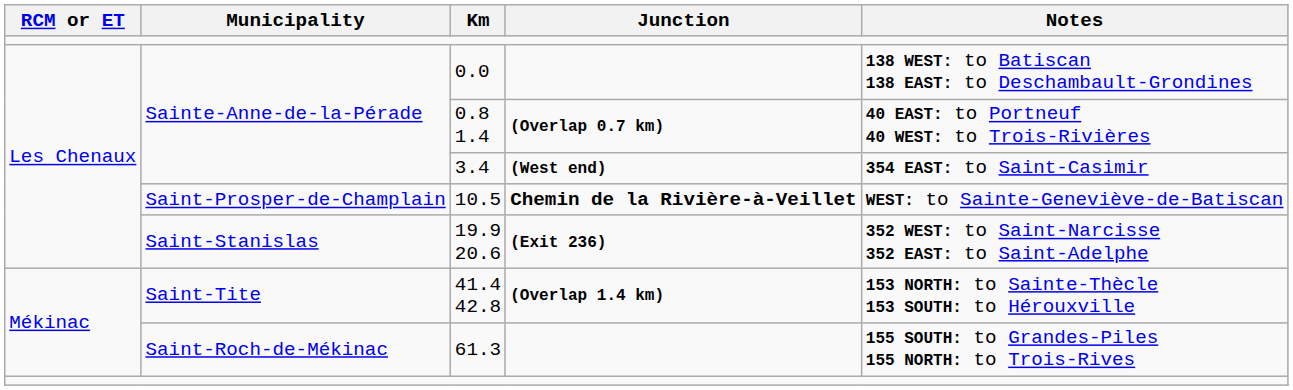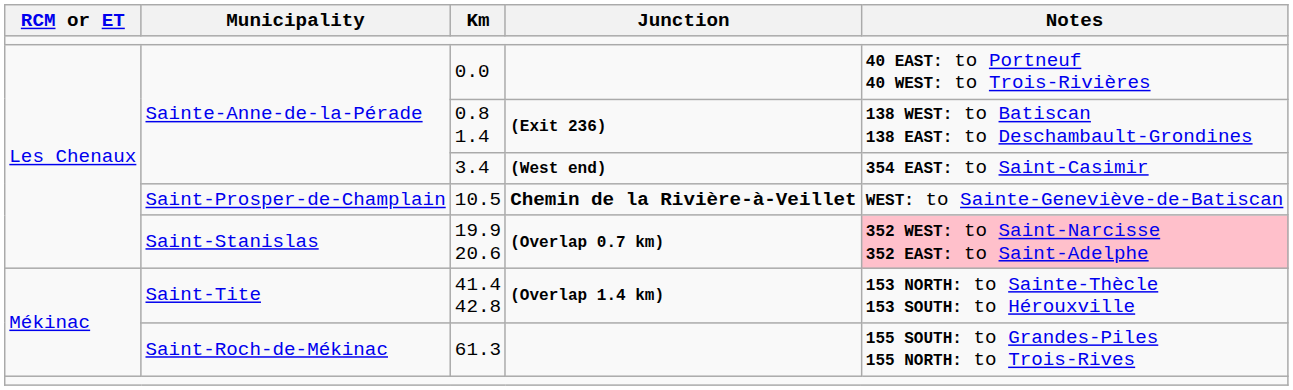(1059, 72) 138 WEST: to Batiscan 138 EAST: to Deschambault-Grondines -> (1008, 72) 40 EAST: to Portneuf 40 WEST: to Trois-Rivières
(587, 126) (Overlap 0.7 km) -> (558, 126) (Exit 236)
(1008, 126) 40 EAST: to Portneuf 40 WEST: to Trois-Rivières -> (1059, 126) 138 WEST: to Batiscan 138 EAST: to Deschambault-Grondines
(558, 243) (Exit 236) -> (587, 243) (Overlap 0.7 km)
(1013, 242) no background -> (1013, 242) pink background
